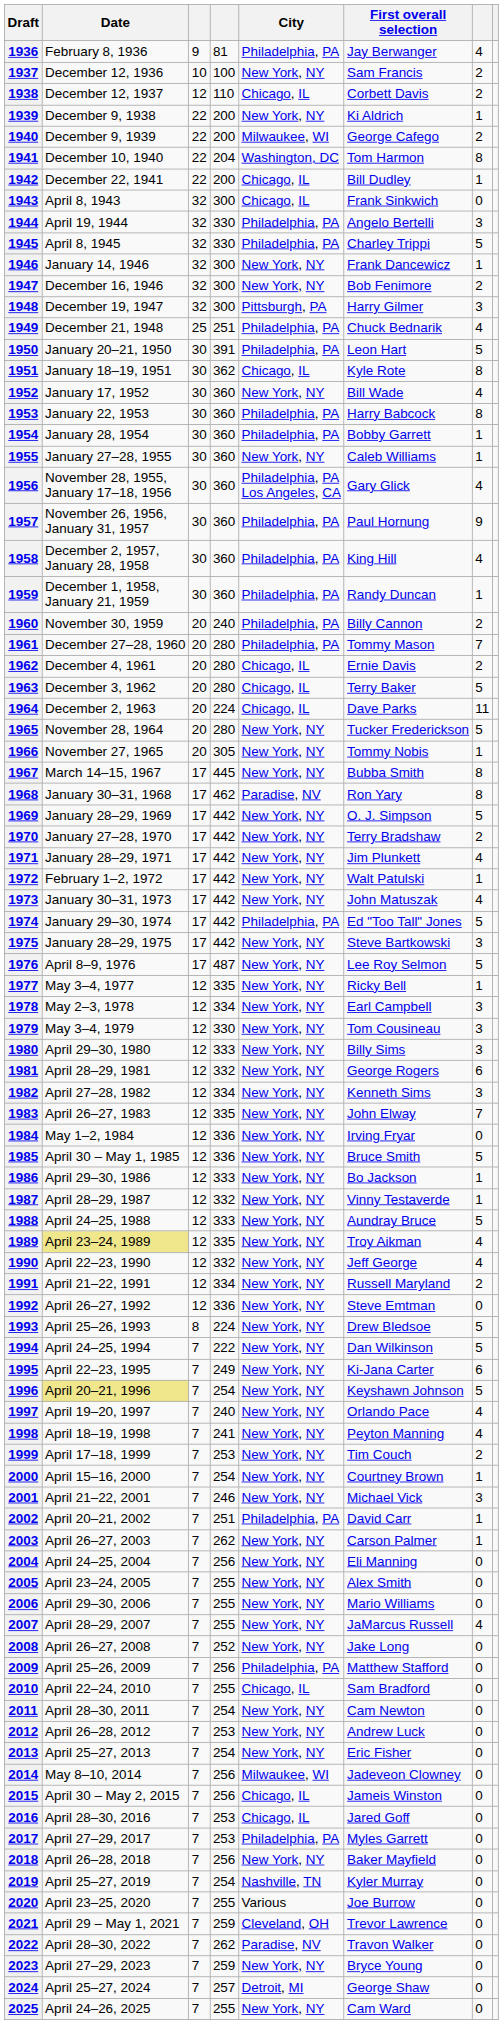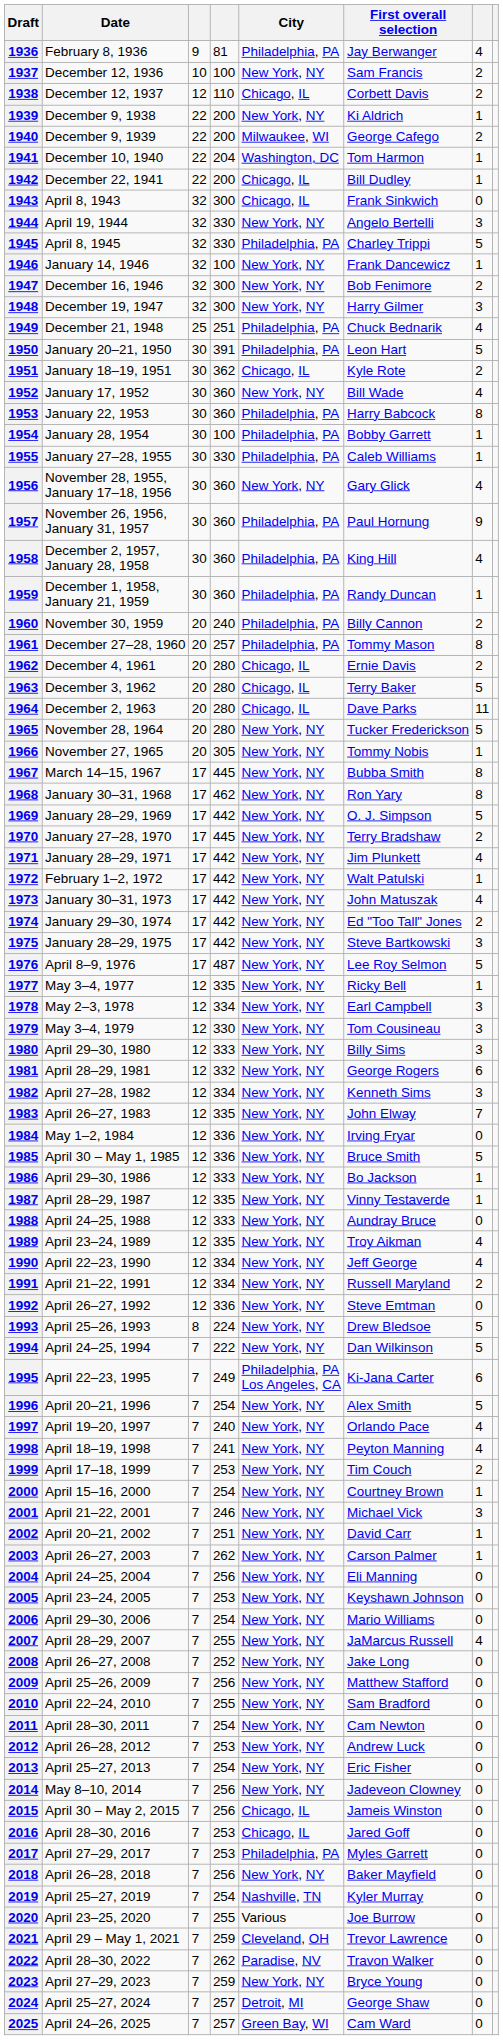(479, 158) 8 -> (479, 158) 1
(290, 222) Philadelphia, PA -> (283, 222) New York, NY
(224, 264) 300 -> (224, 264) 100
(284, 307) Pittsburgh, PA -> (283, 307) New York, NY
(479, 371) 8 -> (479, 371) 2
(224, 435) 360 -> (224, 435) 100
(224, 456) 360 -> (224, 456) 330
(283, 456) New York, NY -> (290, 456) Philadelphia, PA
(291, 485) Philadelphia, PA Los Angeles, CA -> (283, 485) New York, NY
(224, 644) 280 -> (224, 644) 257
(479, 644) 7 -> (479, 644) 8
(224, 708) 224 -> (224, 708) 280
(281, 794) Paradise, NV -> (283, 794) New York, NY
(224, 836) 442 -> (224, 836) 445
(290, 922) Philadelphia, PA -> (283, 922) New York, NY
(479, 922) 5 -> (479, 922) 2
(224, 1199) 332 -> (224, 1199) 335
(479, 1220) 5 -> (479, 1220) 0
(98, 1241) khaki background -> (98, 1241) no background
(224, 1263) 332 -> (224, 1263) 334
(283, 1369) New York, NY -> (291, 1377) Philadelphia, PA Los Angeles, CA
(98, 1390) khaki background -> (98, 1406) no background
(405, 1390) Keyshawn Johnson -> (379, 1406) Alex Smith
(290, 1518) Philadelphia, PA -> (283, 1533) New York, NY
(224, 1582) 255 -> (224, 1597) 253
(379, 1582) Alex Smith -> (405, 1597) Keyshawn Johnson
(224, 1604) 255 -> (224, 1619) 254
(290, 1668) Philadelphia, PA -> (283, 1683) New York, NY
(276, 1689) Chicago, IL -> (283, 1704) New York, NY
(285, 1774) Milwaukee, WI -> (283, 1789) New York, NY
(224, 2009) 255 -> (224, 2024) 257
(283, 2009) New York, NY -> (285, 2024) Green Bay, WI
